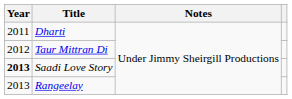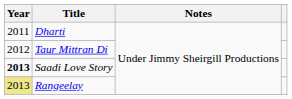(18, 85) no background -> (18, 85) khaki background
